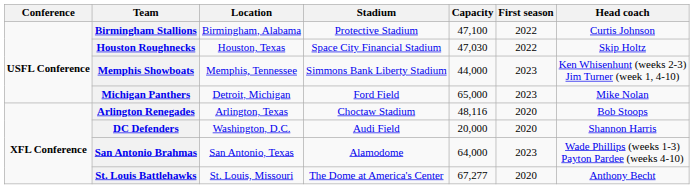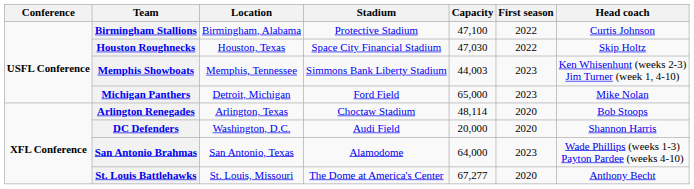(472, 71) 44,000 -> (472, 71) 44,003
(472, 111) 48,116 -> (472, 111) 48,114
